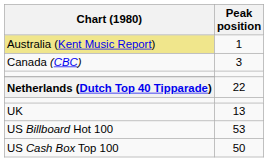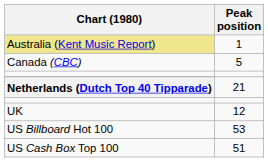(239, 62) 3 -> (239, 62) 5
(239, 87) 22 -> (239, 87) 21
(239, 111) 13 -> (239, 111) 12
(239, 147) 50 -> (239, 147) 51
